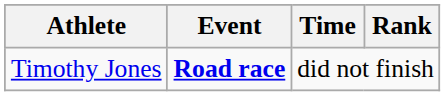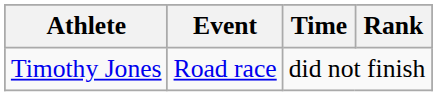(229, 68) bold -> (225, 68) normal
